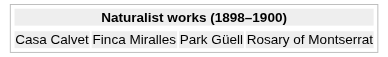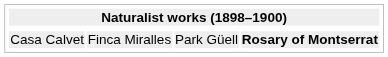(310, 40) normal -> (310, 40) bold
